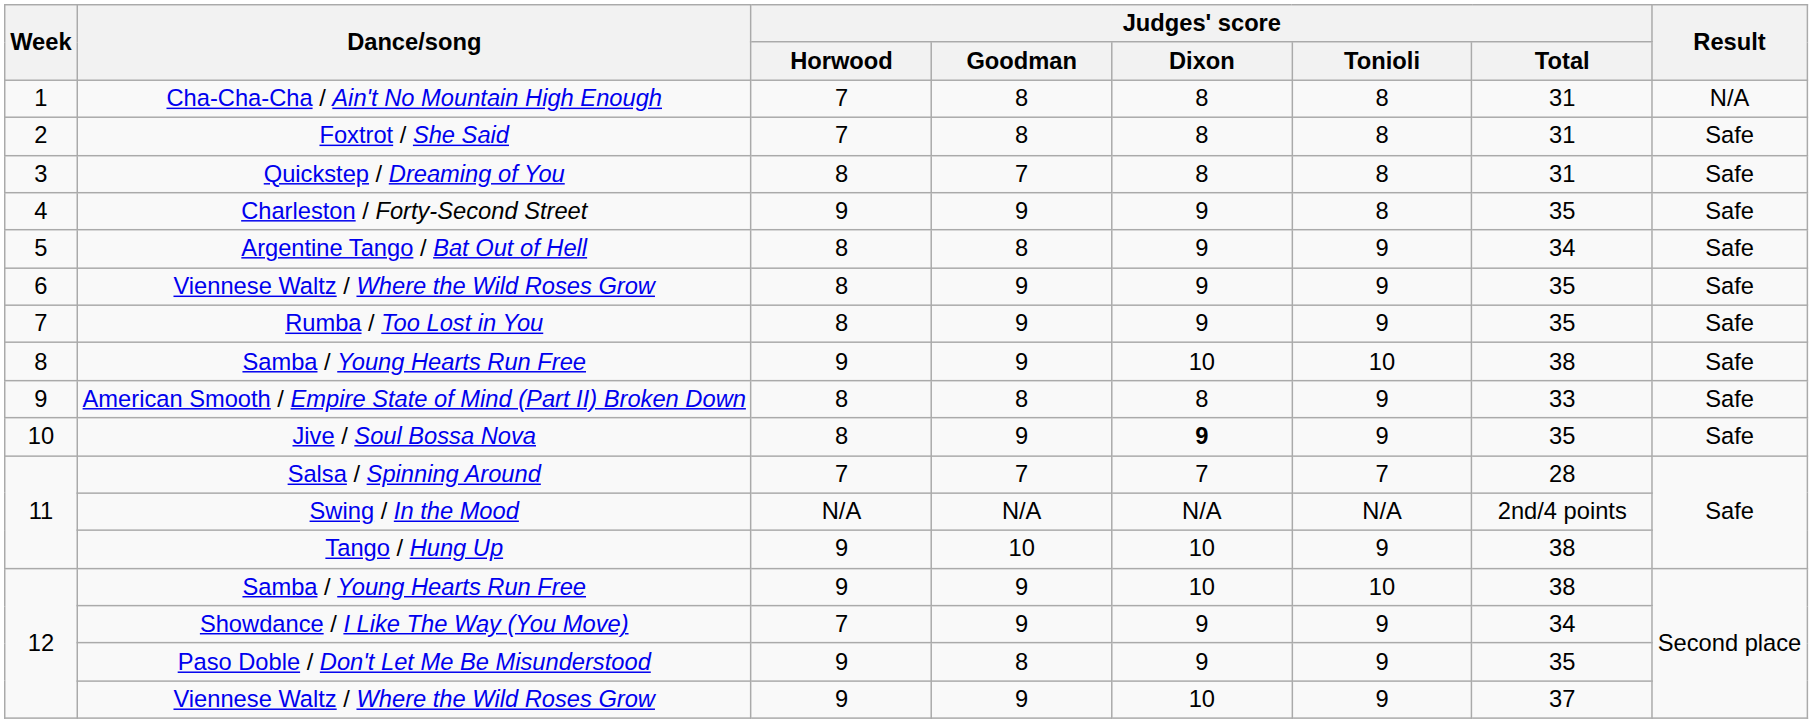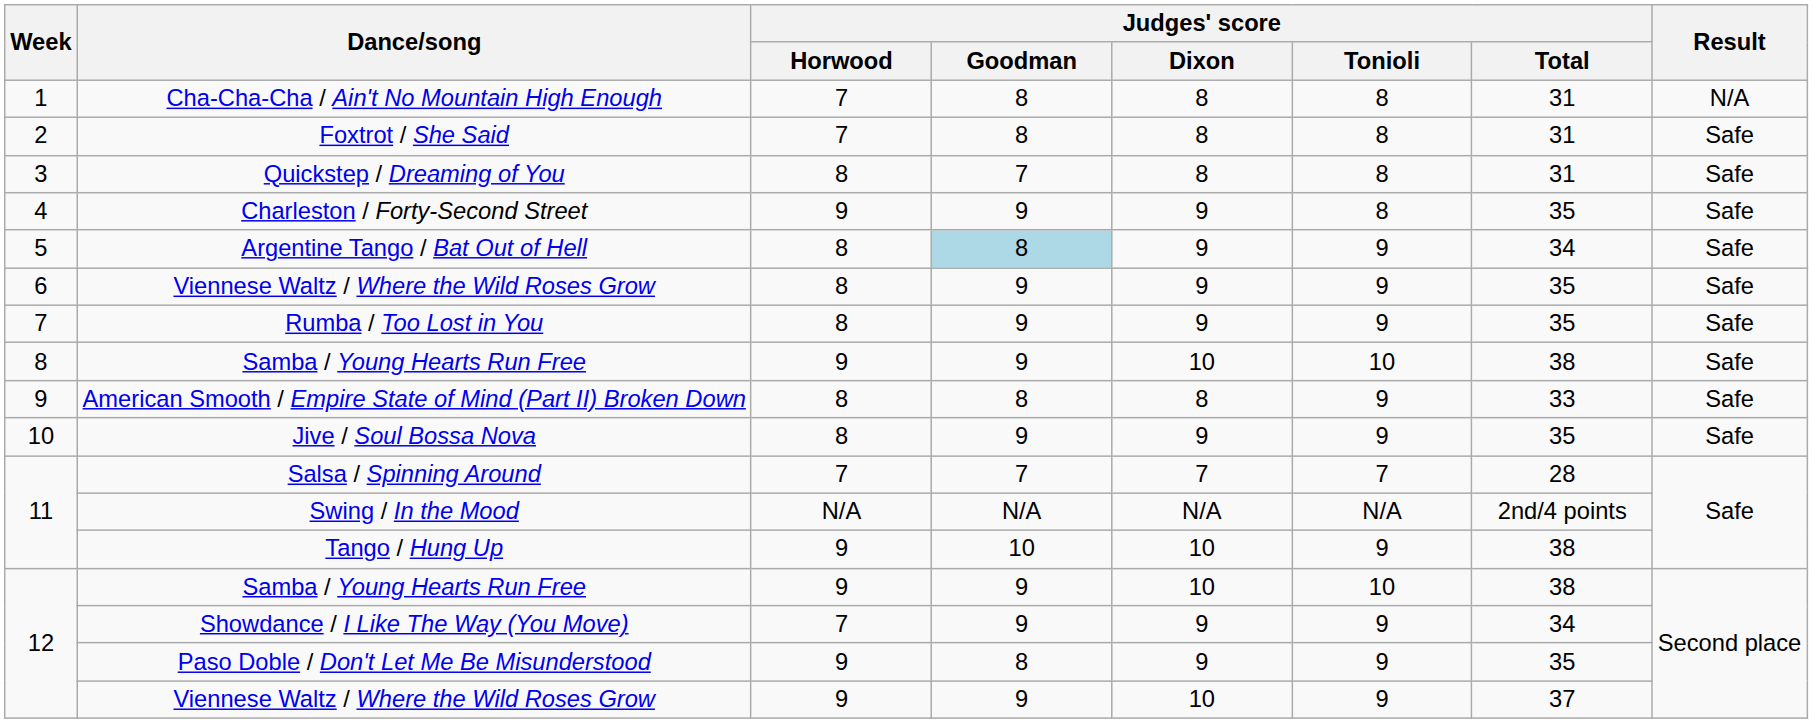(1022, 248) no background -> (1022, 248) lightblue background
(1202, 436) bold -> (1202, 436) normal
